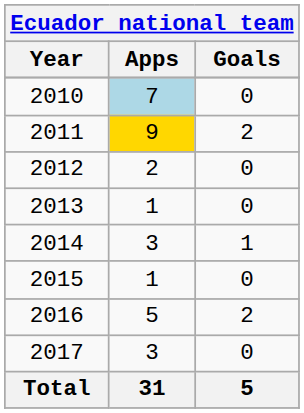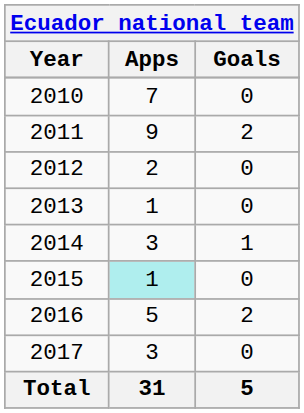(152, 97) lightblue background -> (152, 97) no background
(152, 133) gold background -> (152, 133) no background
(152, 280) no background -> (152, 280) paleturquoise background
